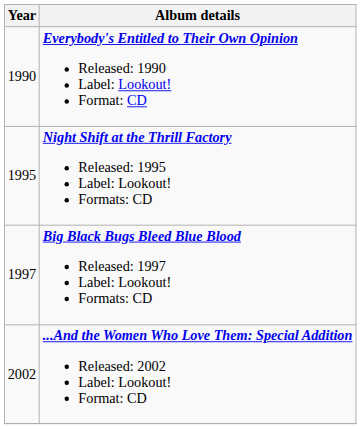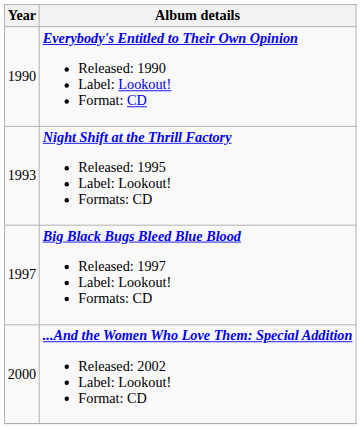(22, 175) 1995 -> (22, 175) 1993
(22, 374) 2002 -> (22, 374) 2000
